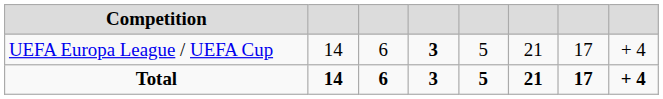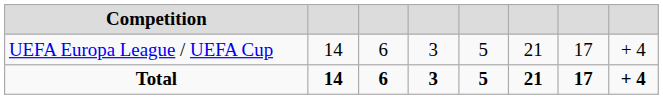(433, 49) bold -> (433, 49) normal
